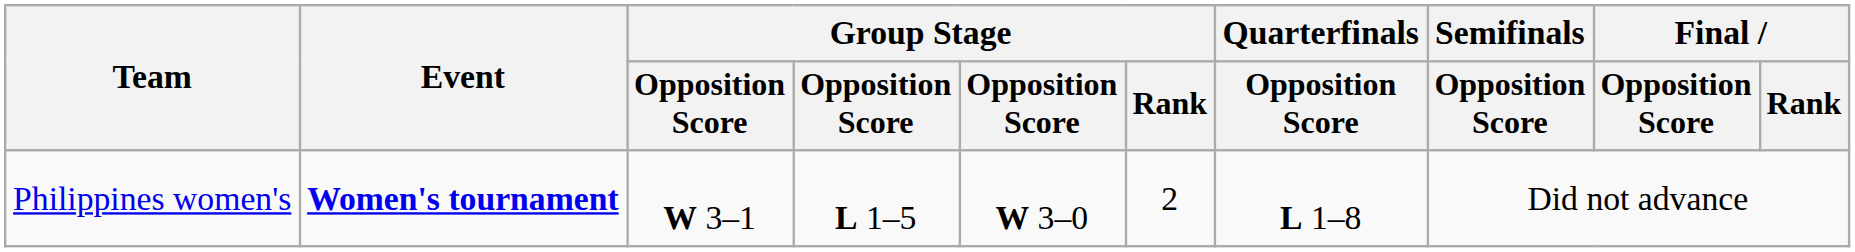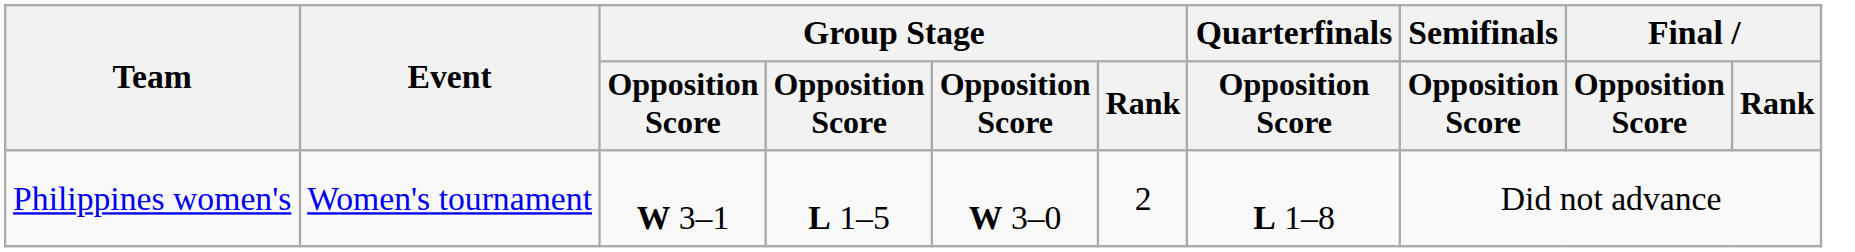(463, 198) bold -> (450, 198) normal
